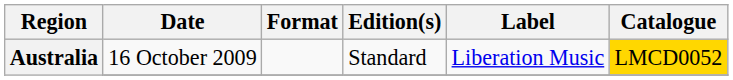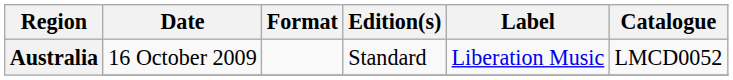(668, 57) gold background -> (668, 57) no background
